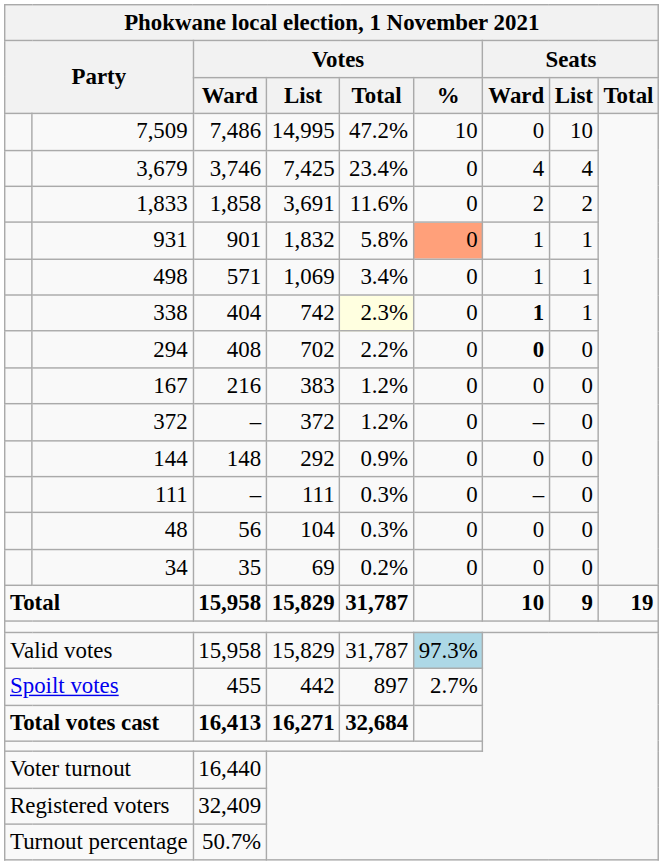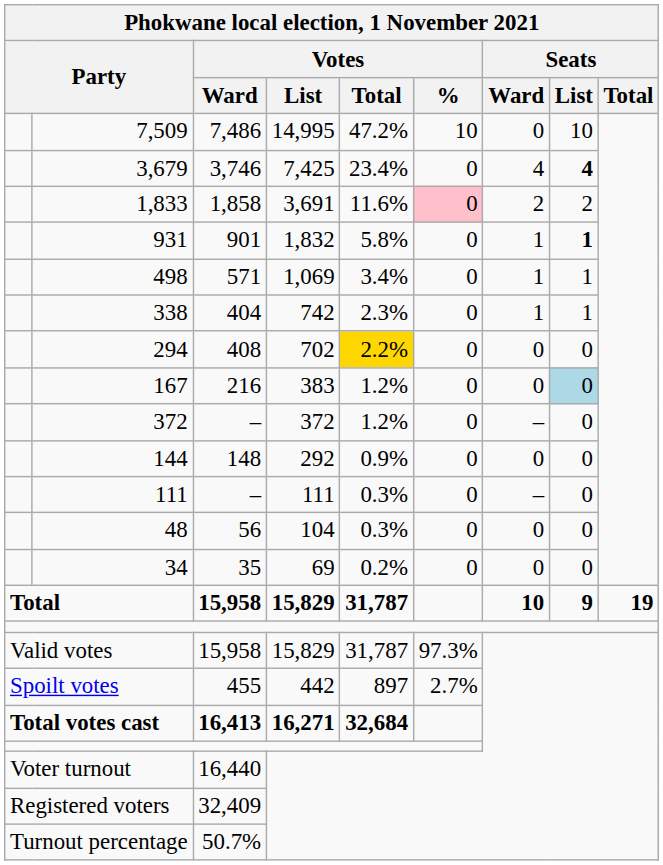(587, 167) normal -> (587, 167) bold
(472, 204) no background -> (472, 204) pink background
(472, 240) lightsalmon background -> (472, 240) no background
(587, 240) normal -> (587, 240) bold
(384, 312) lightyellow background -> (384, 312) no background
(539, 312) bold -> (539, 312) normal
(384, 349) no background -> (384, 349) gold background
(539, 349) bold -> (539, 349) normal
(587, 385) no background -> (587, 385) lightblue background
(448, 650) lightblue background -> (448, 650) no background
